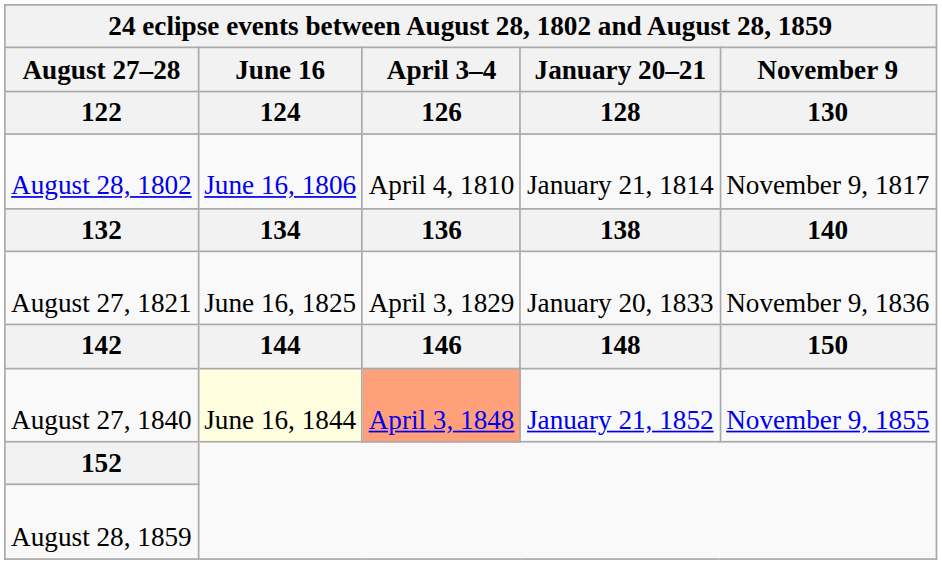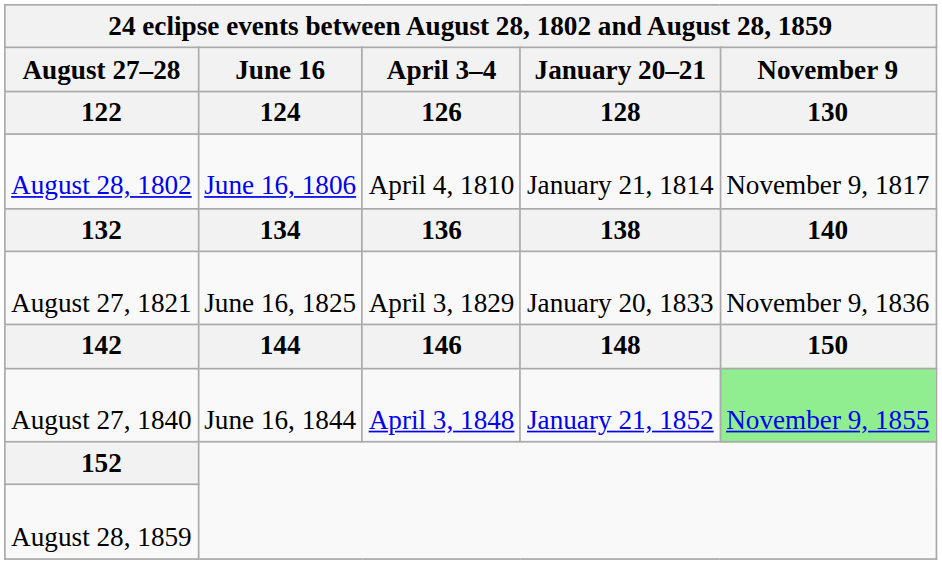(280, 419) lightyellow background -> (280, 419) no background
(442, 419) lightsalmon background -> (442, 419) no background
(828, 419) no background -> (828, 419) lightgreen background
